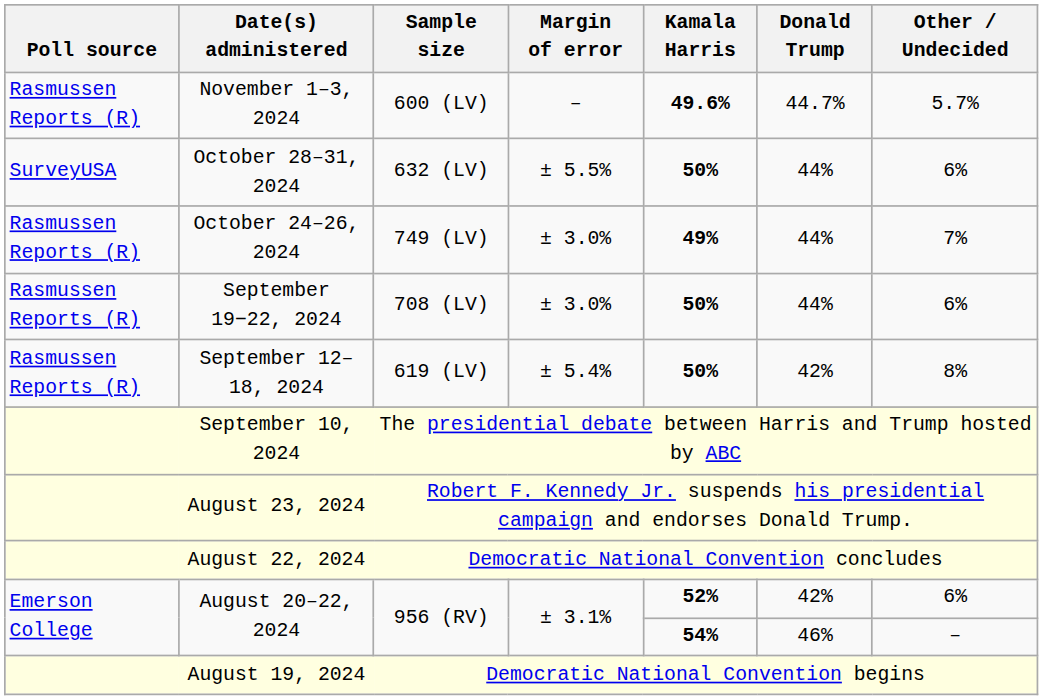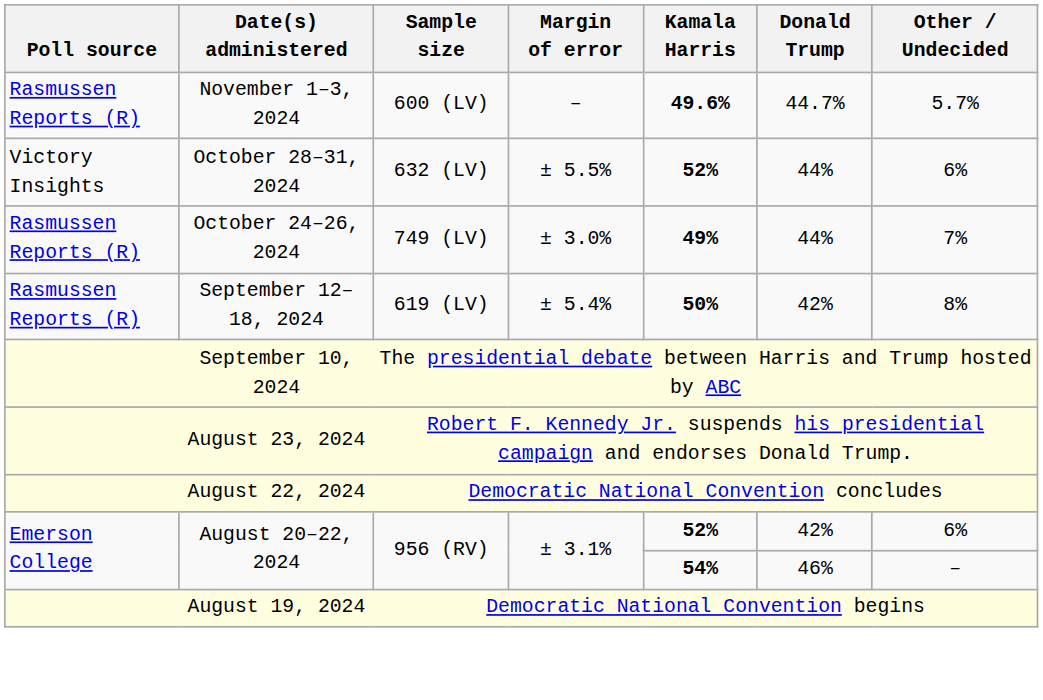(63, 171) SurveyUSA -> (57, 171) Victory Insights
(700, 171) 50% -> (700, 171) 52%
- row: (276, 305)
